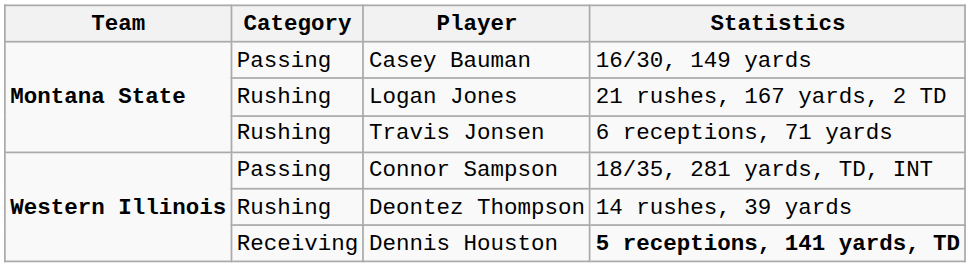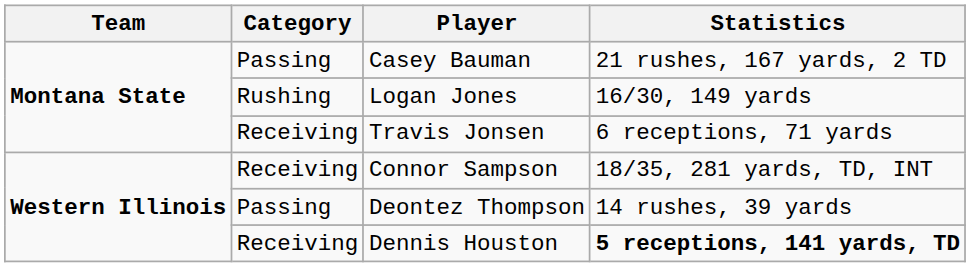(704, 60) 16/30, 149 yards -> (771, 60) 21 rushes, 167 yards, 2 TD
(771, 97) 21 rushes, 167 yards, 2 TD -> (704, 97) 16/30, 149 yards
(284, 134) Rushing -> (298, 134) Receiving
(284, 170) Passing -> (298, 170) Receiving
(284, 207) Rushing -> (284, 207) Passing
